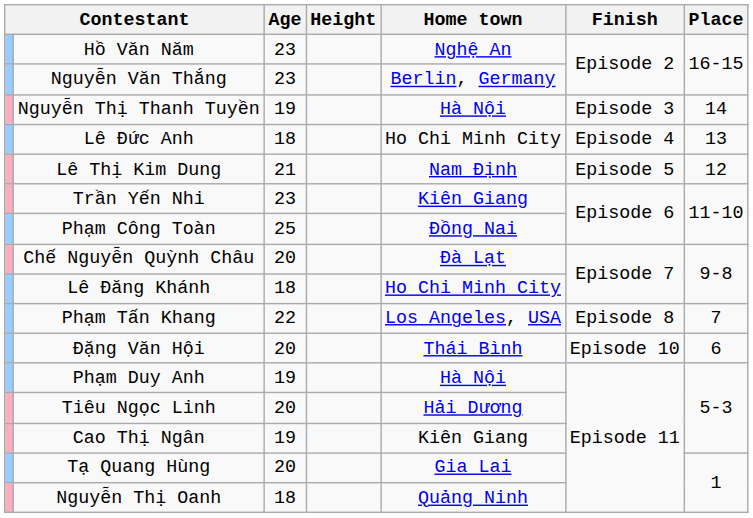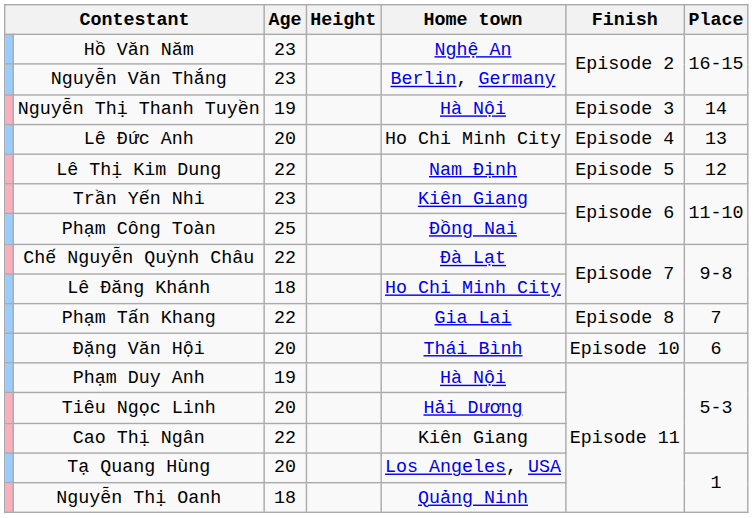(285, 139) 18 -> (285, 139) 20
(285, 169) 21 -> (285, 169) 22
(285, 259) 20 -> (285, 259) 22
(473, 318) Los Angeles, USA -> (473, 318) Gia Lai
(285, 438) 19 -> (285, 438) 22
(473, 468) Gia Lai -> (473, 468) Los Angeles, USA
